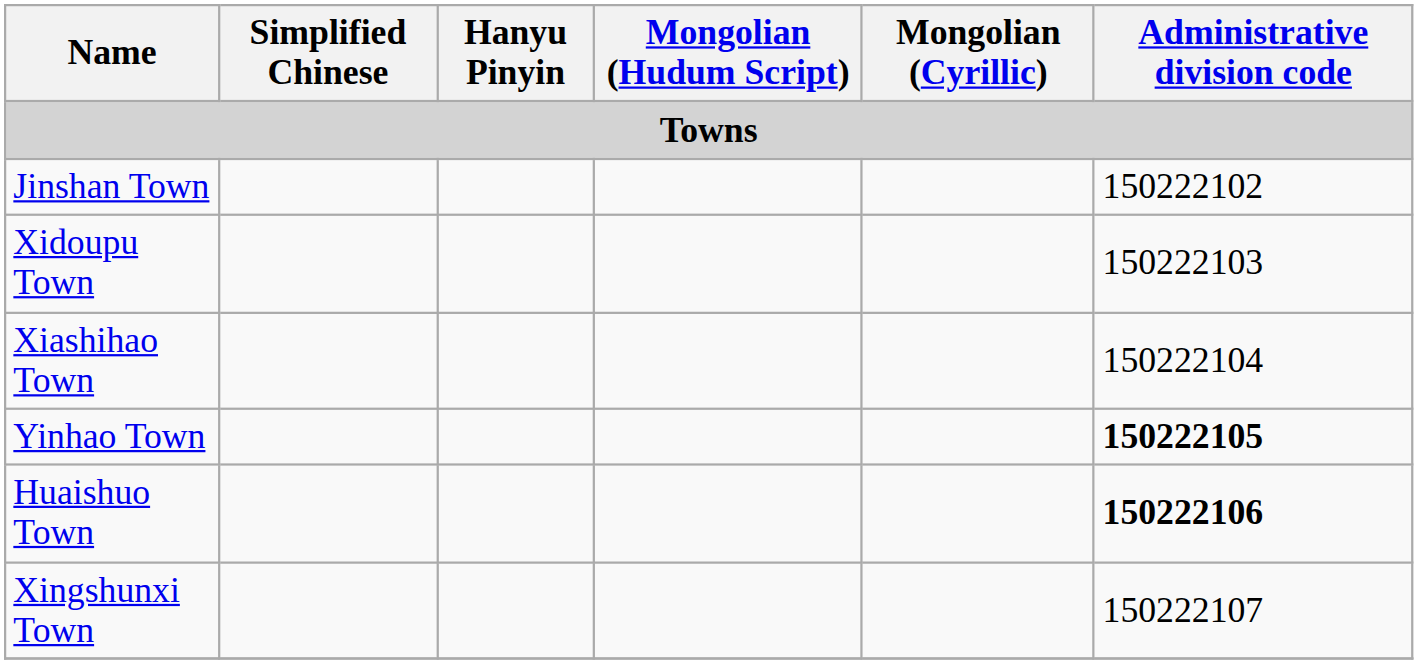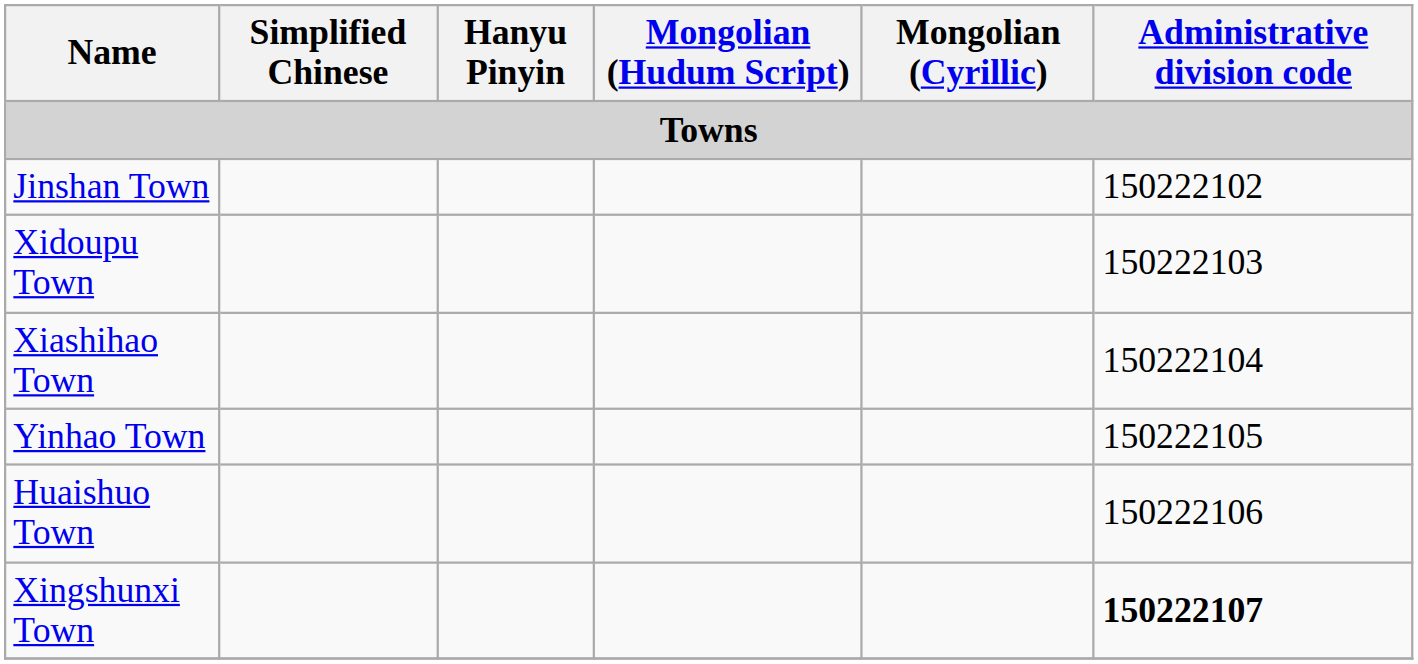(1183, 436) bold -> (1183, 436) normal
(1183, 512) bold -> (1183, 512) normal
(1183, 609) normal -> (1183, 609) bold
